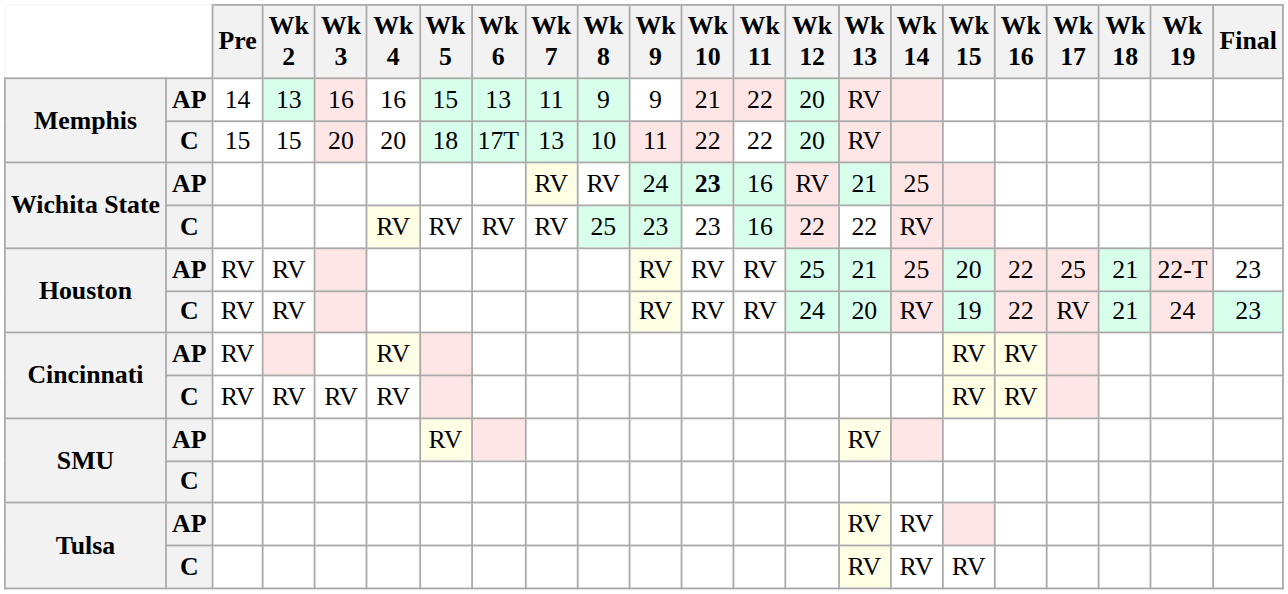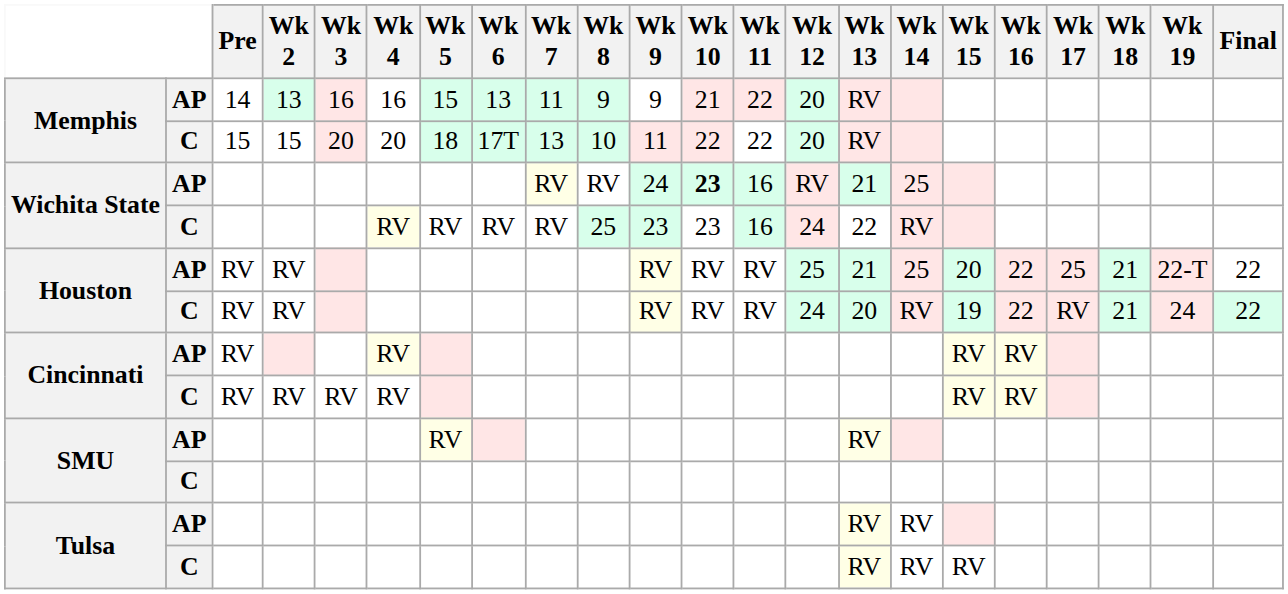(812, 226) 22 -> (812, 226) 24
(1248, 269) 23 -> (1248, 269) 22
(1248, 311) 23 -> (1248, 311) 22
